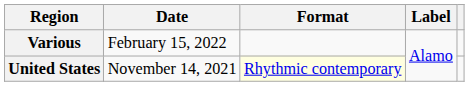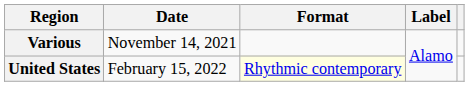(167, 42) February 15, 2022 -> (172, 42) November 14, 2021
(172, 68) November 14, 2021 -> (167, 68) February 15, 2022
